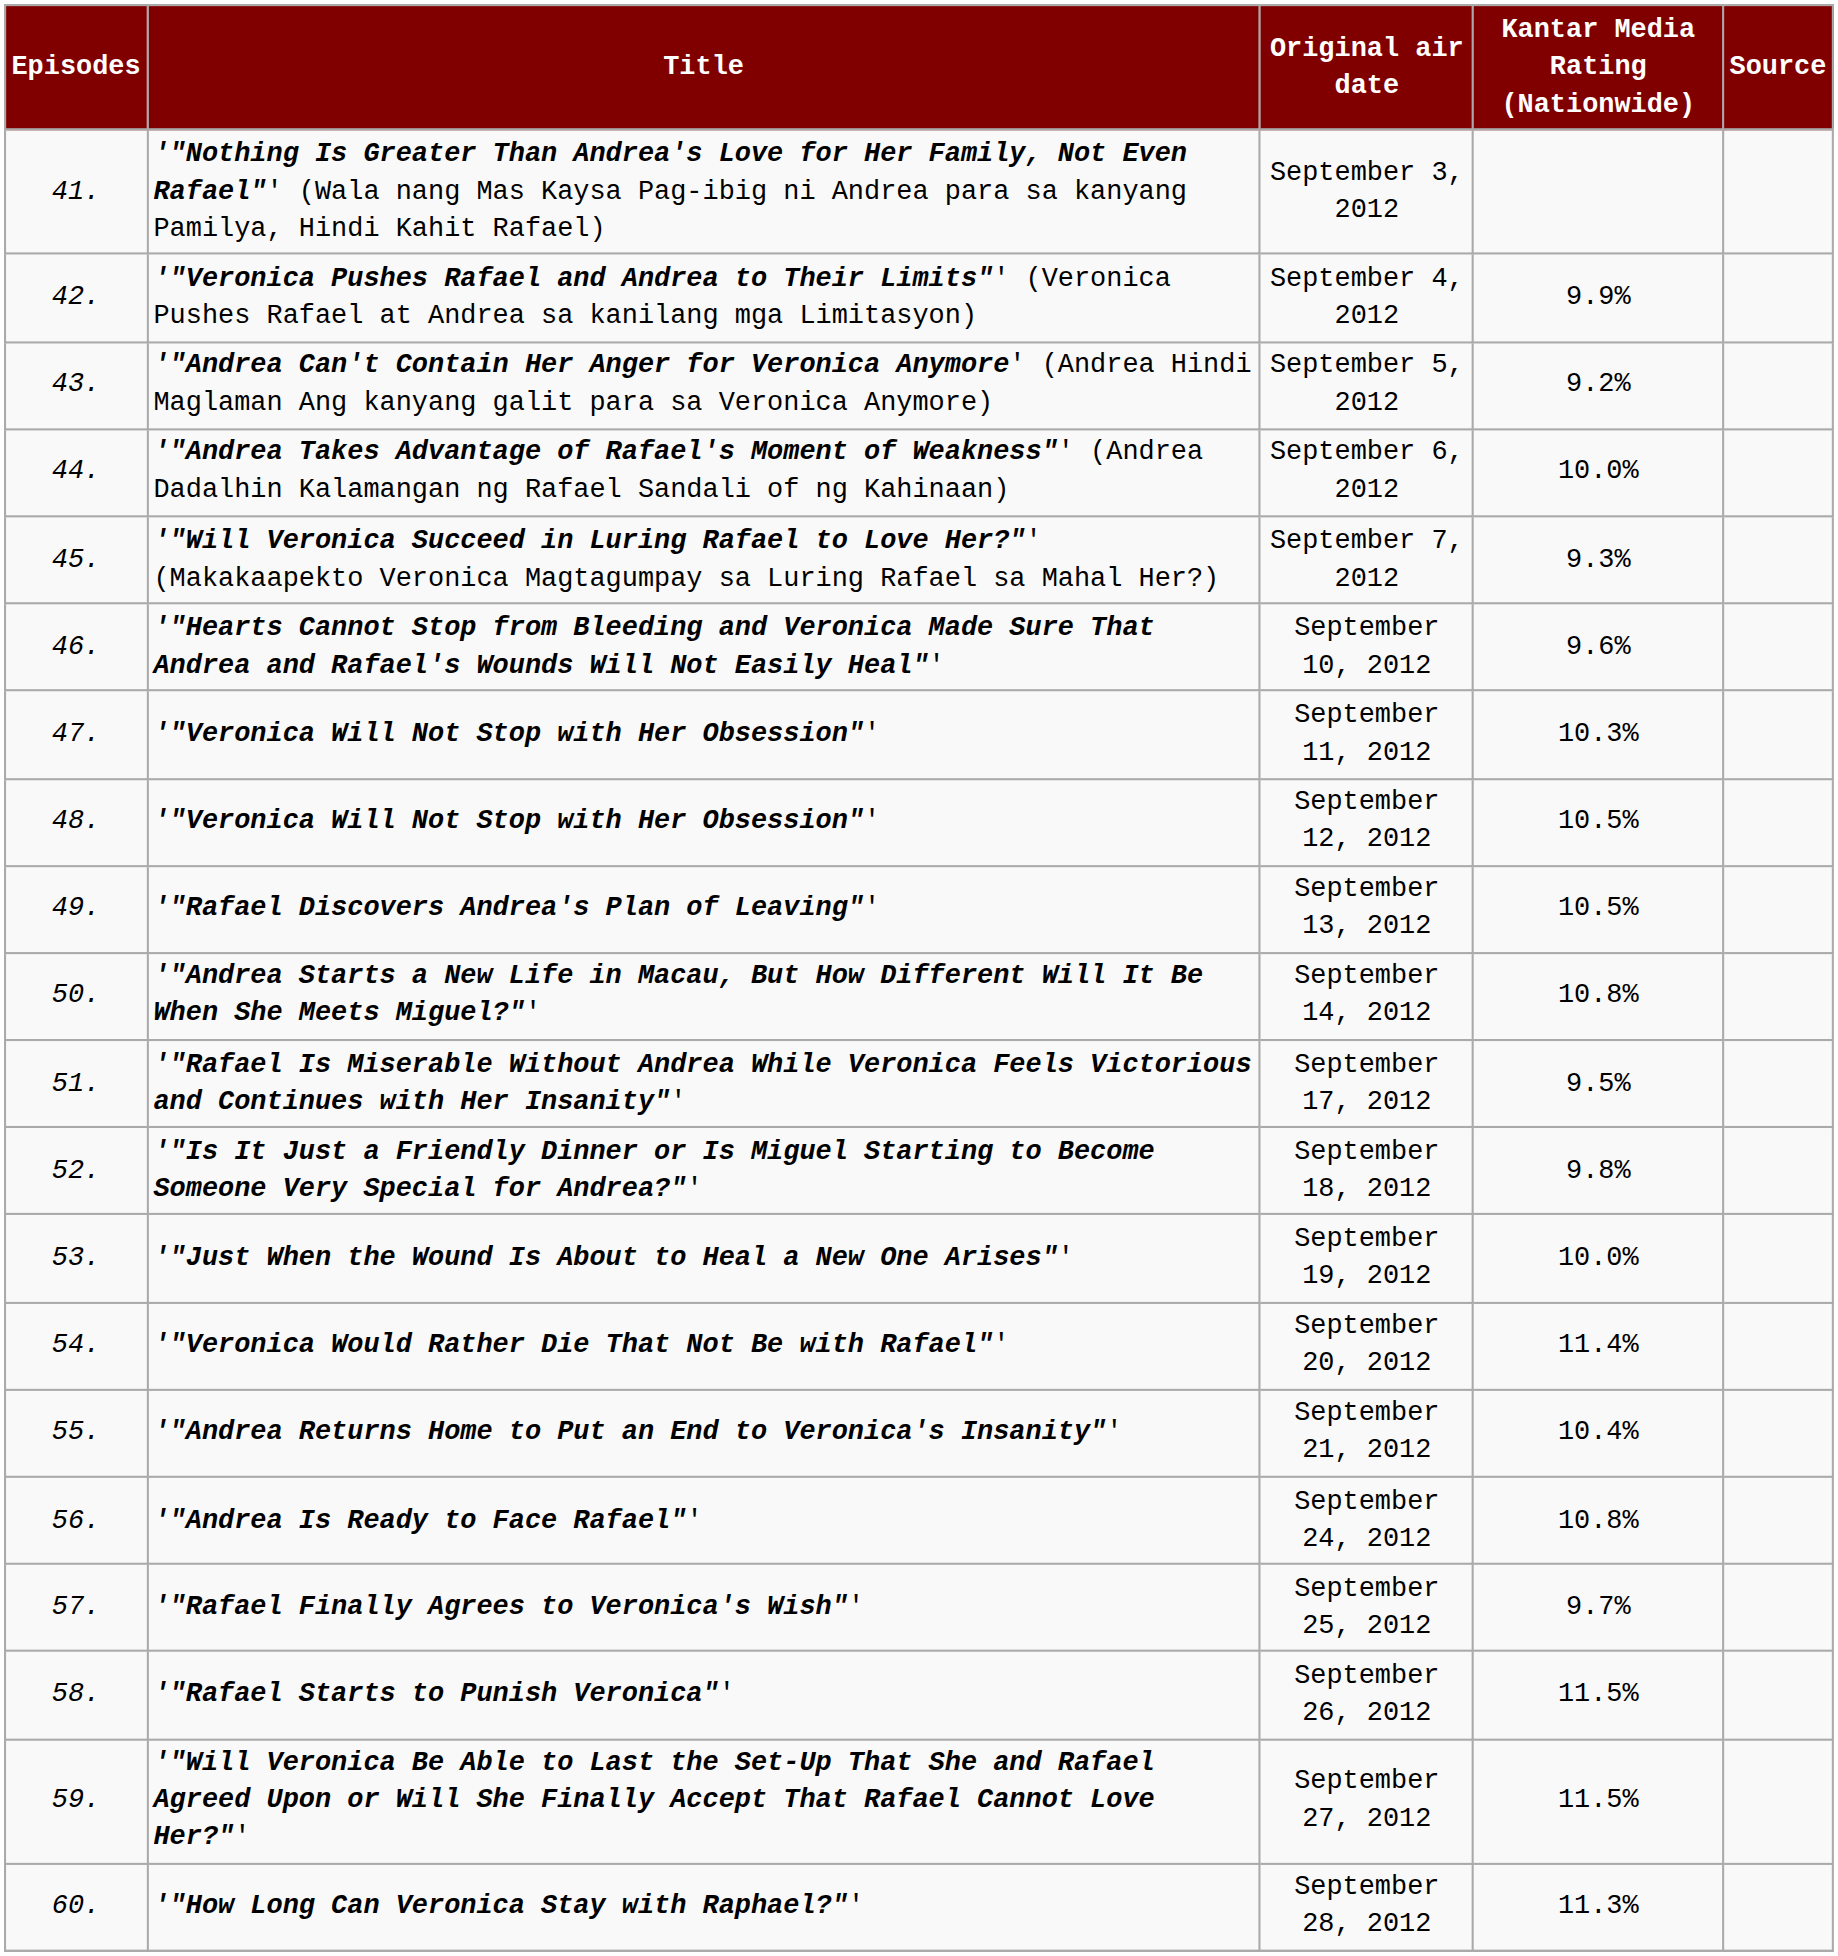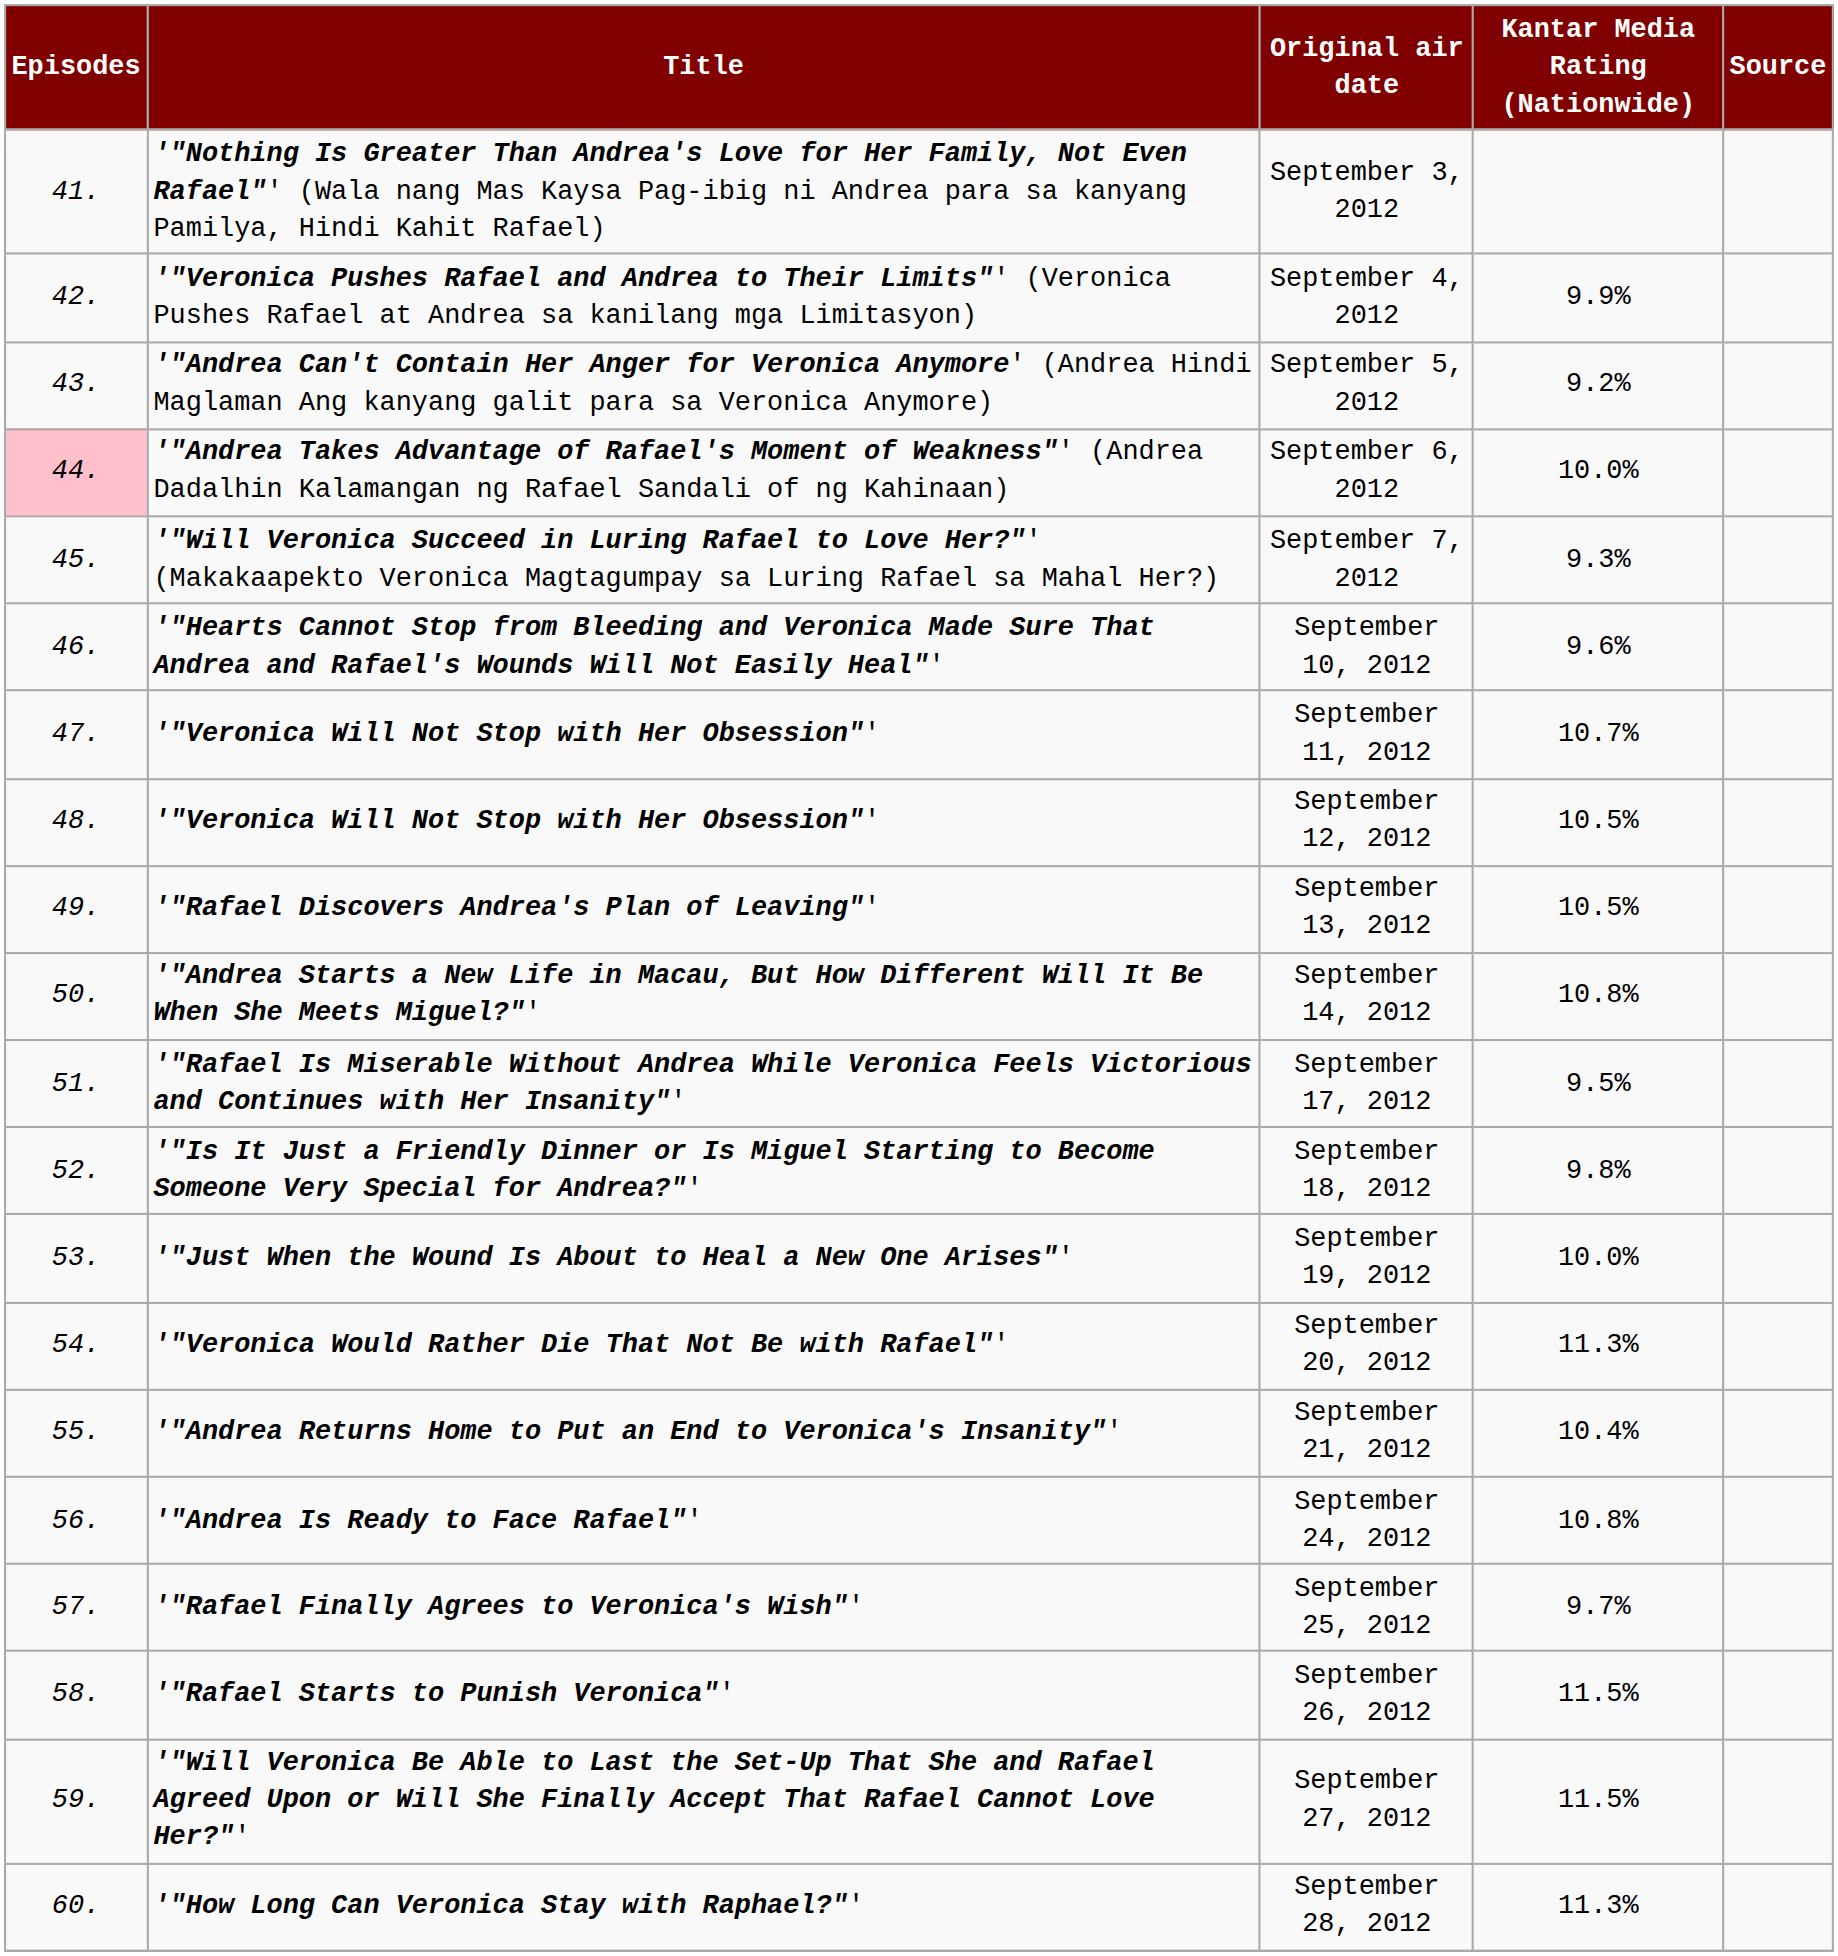(76, 471) no background -> (76, 471) pink background
(1598, 733) 10.3% -> (1598, 733) 10.7%
(1598, 1345) 11.4% -> (1598, 1345) 11.3%
